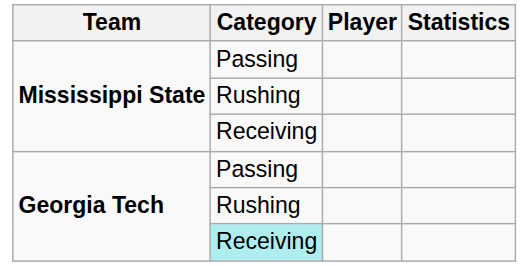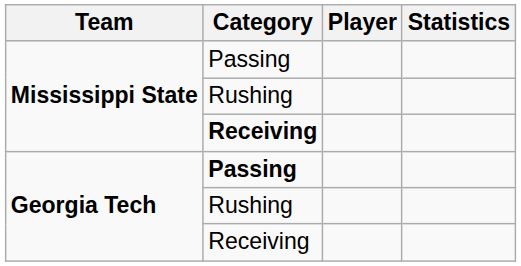(267, 132) normal -> (263, 132) bold
(257, 168) normal -> (253, 168) bold
(267, 242) paleturquoise background -> (259, 242) no background
